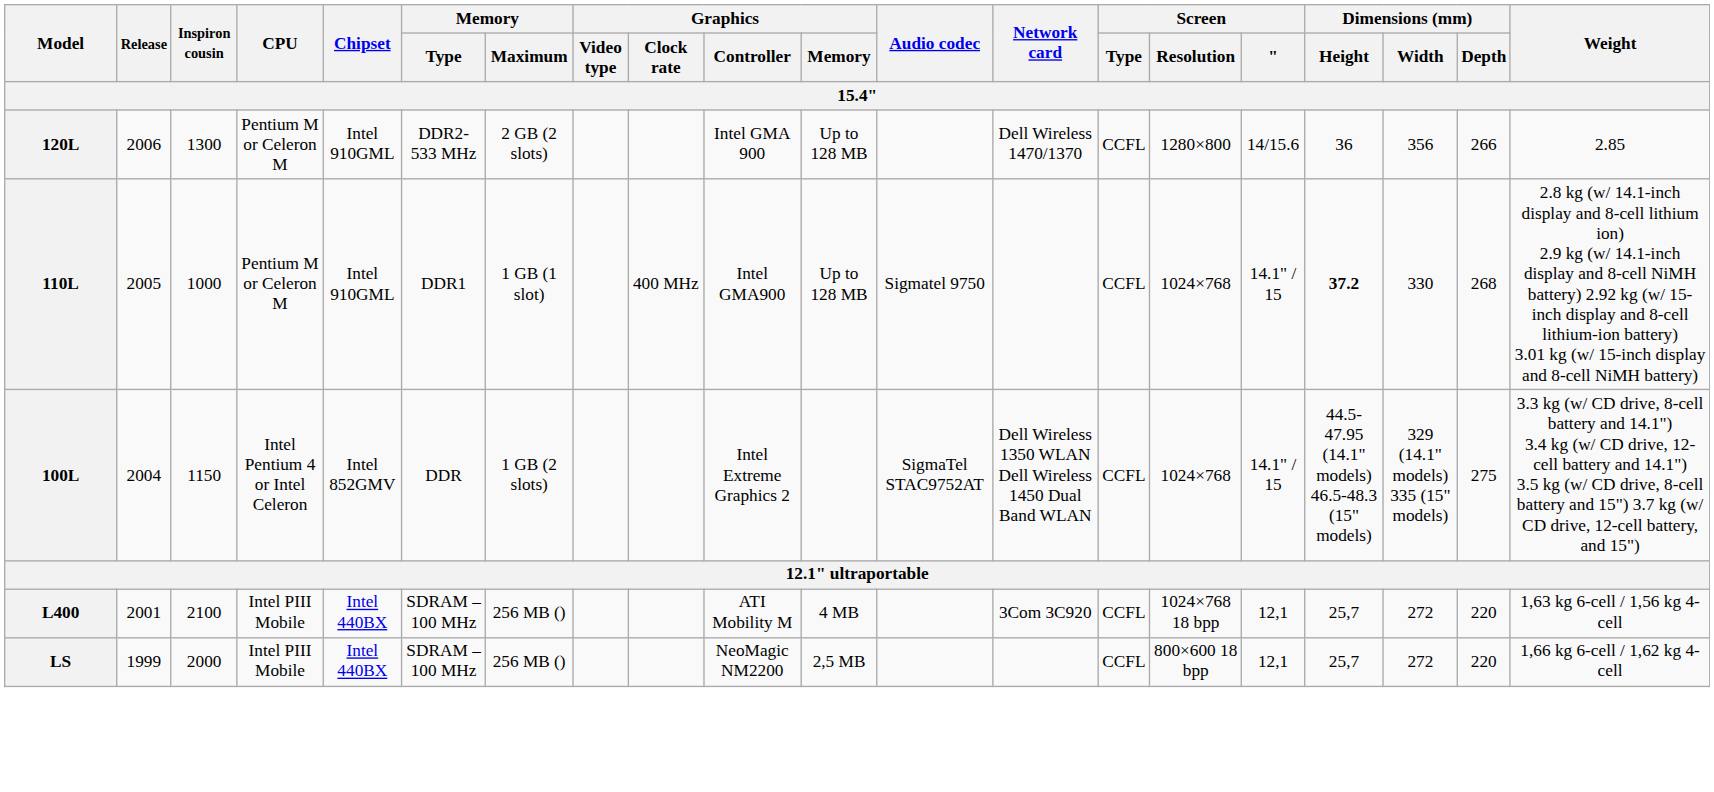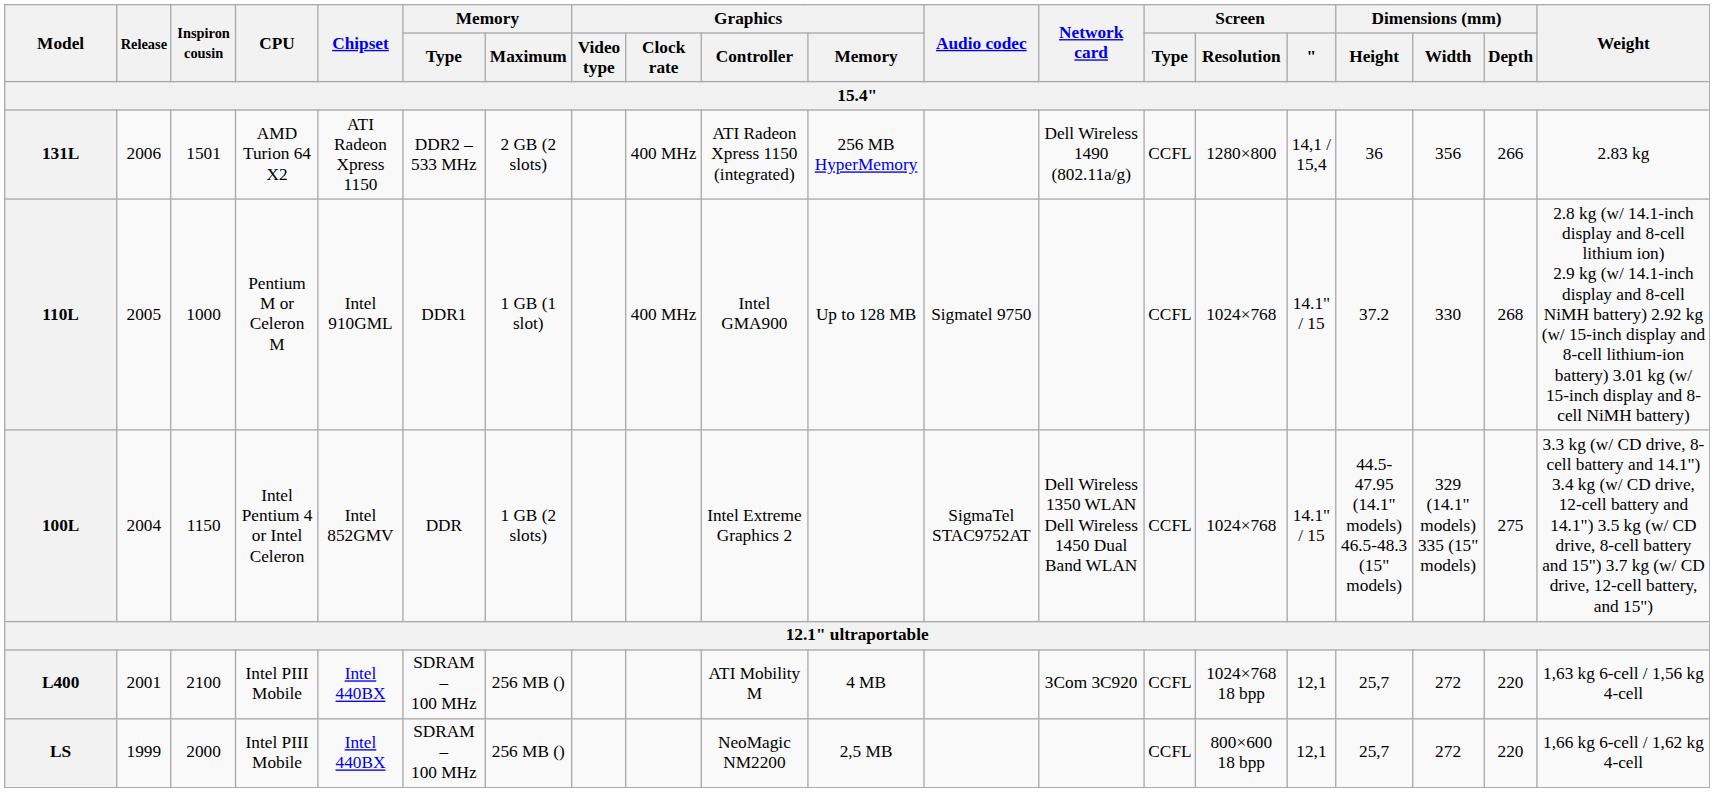+ row: (61, 154)
- row: (61, 144)
(1344, 284) bold -> (1374, 314) normal
